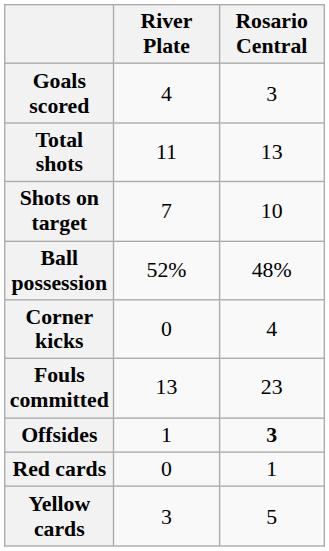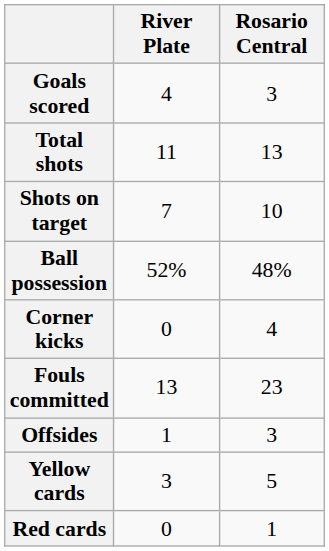(272, 434) bold -> (272, 434) normal
rows swapped: (59, 515) <-> (59, 469)
